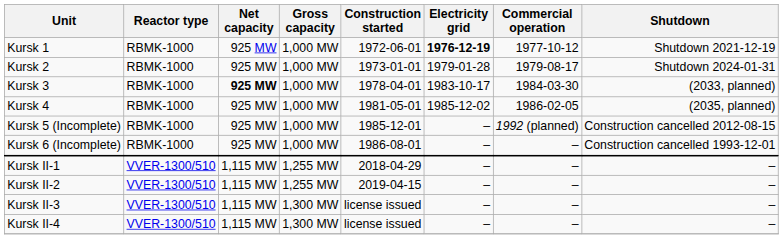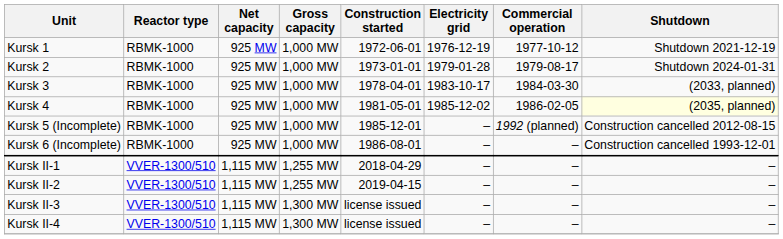(459, 47) bold -> (459, 47) normal
(254, 86) bold -> (254, 86) normal
(732, 106) no background -> (732, 106) lightyellow background
